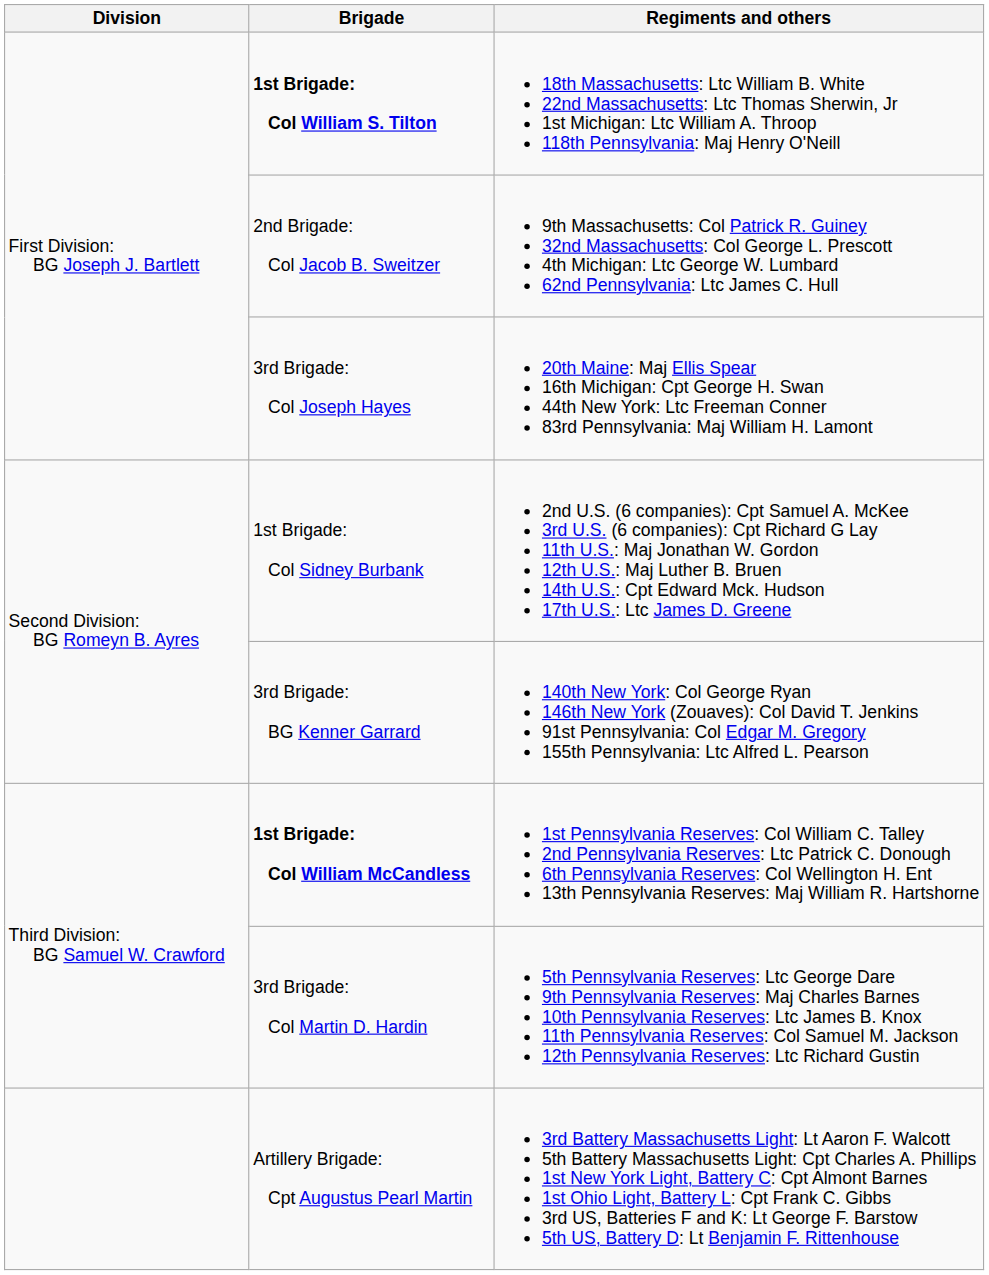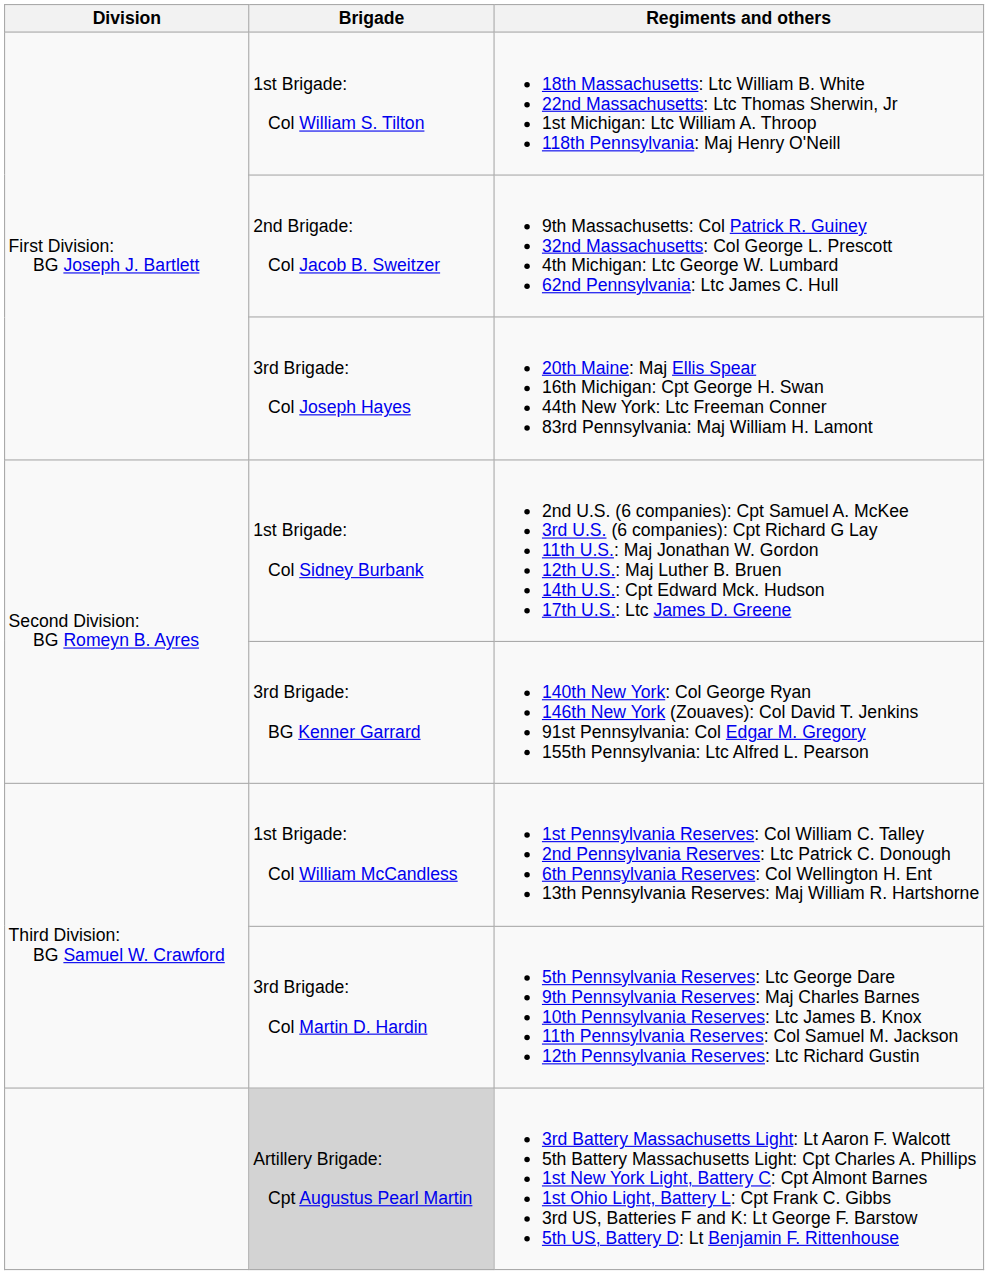(345, 103) bold -> (339, 103) normal
(362, 854) bold -> (355, 854) normal
(363, 1178) no background -> (363, 1178) lightgrey background
